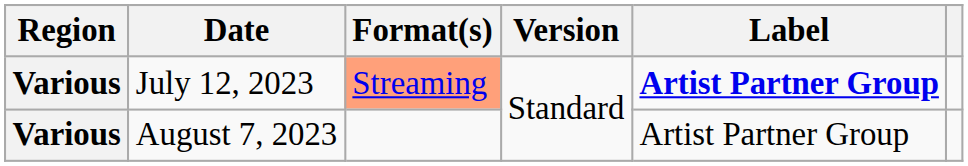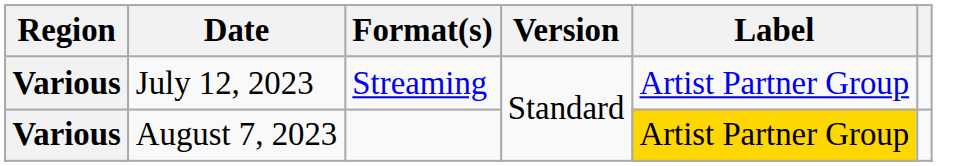(420, 82) lightsalmon background -> (420, 82) no background
(789, 82) bold -> (774, 82) normal
(774, 134) no background -> (774, 134) gold background
